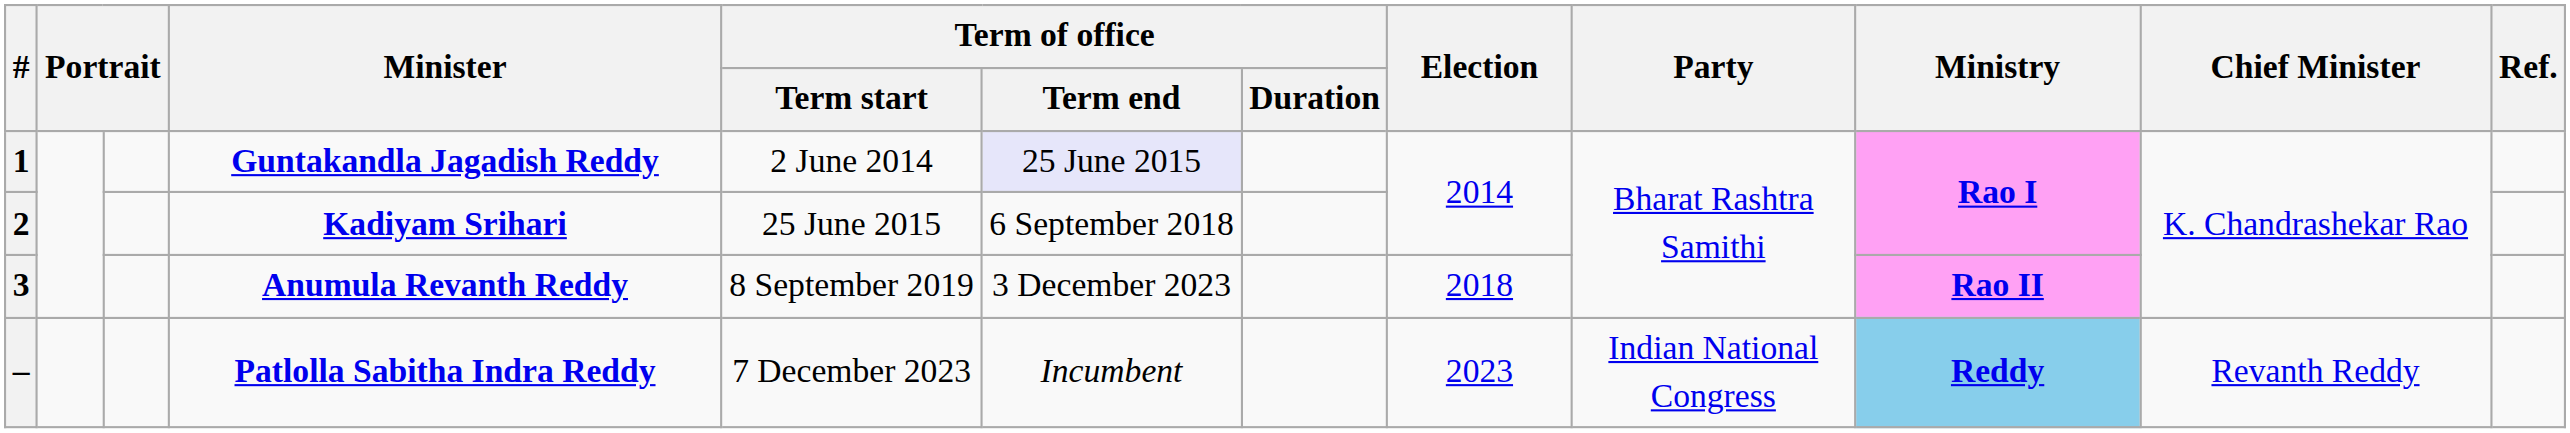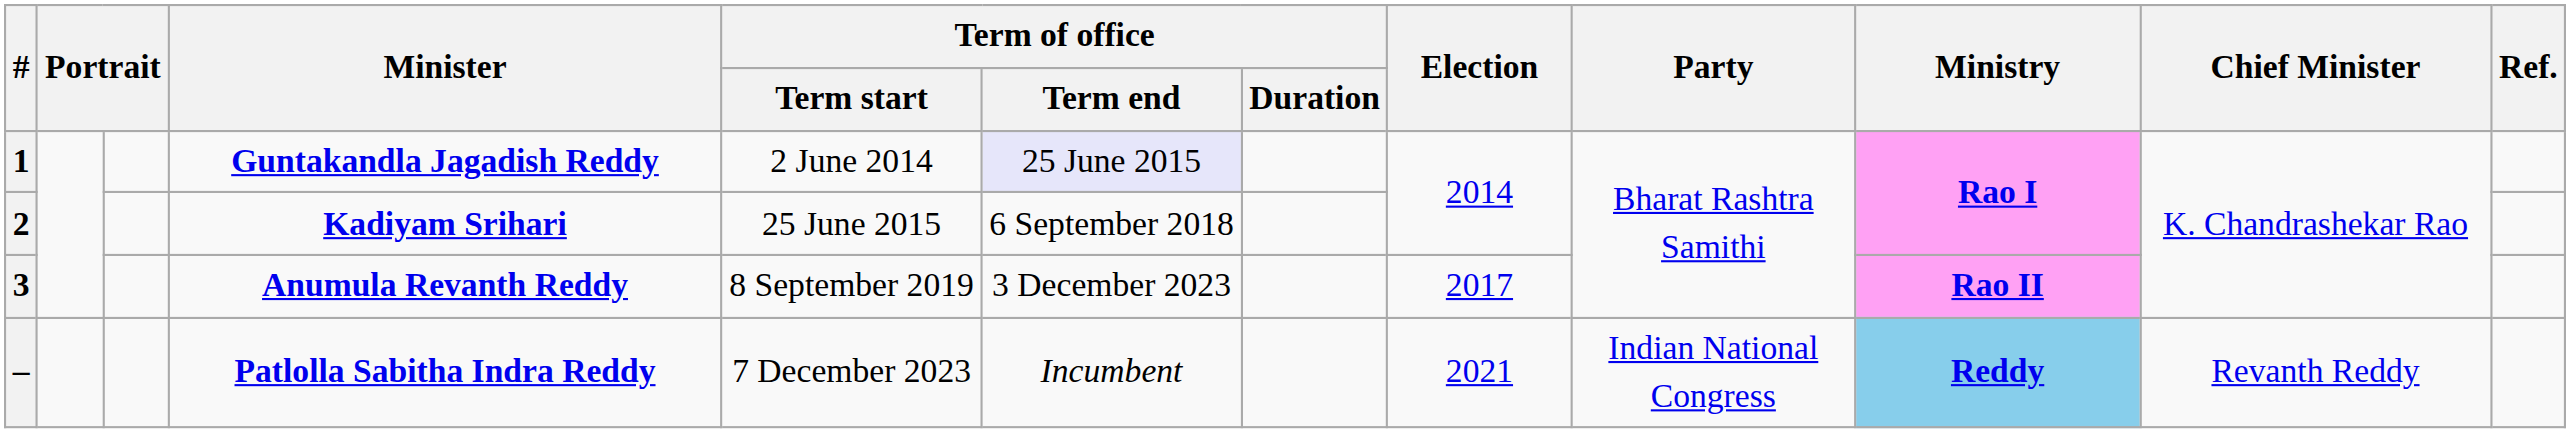(1479, 285) 2018 -> (1479, 285) 2017
(1479, 371) 2023 -> (1479, 371) 2021
